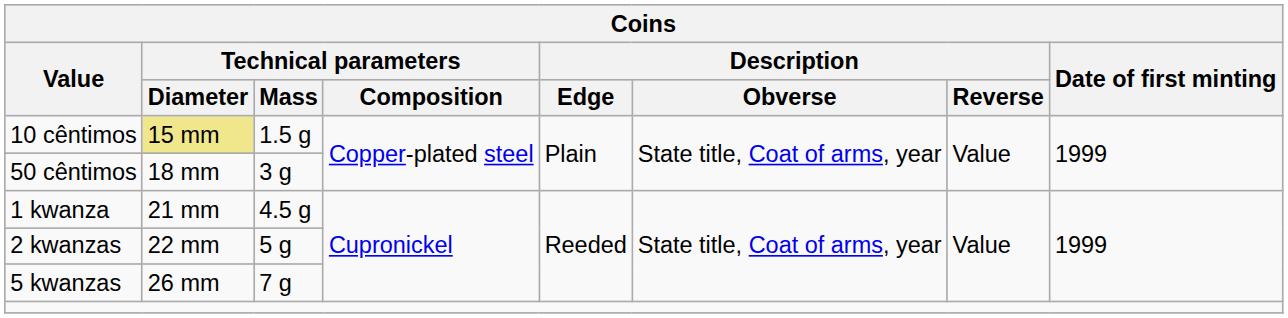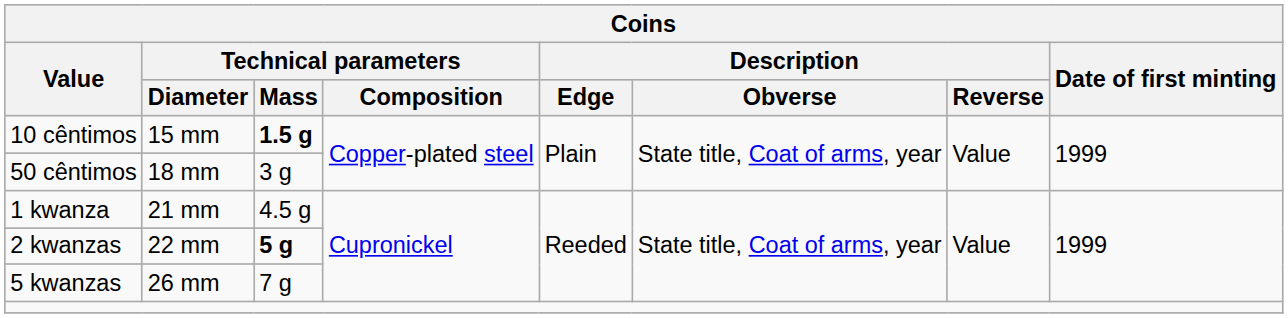(184, 135) khaki background -> (184, 135) no background
(285, 135) normal -> (286, 135) bold
(276, 246) normal -> (276, 246) bold
